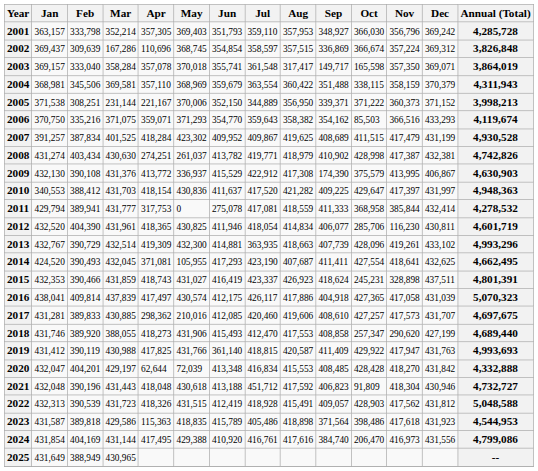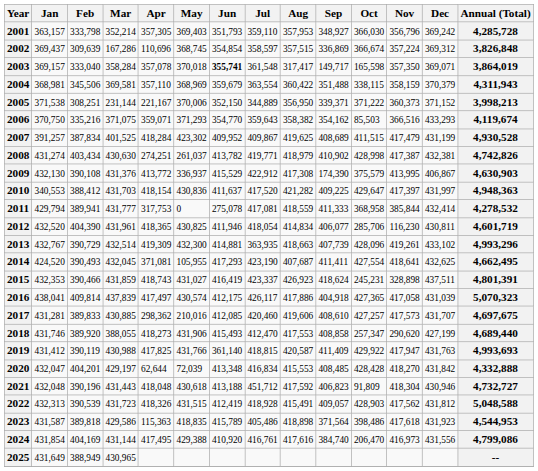(227, 67) normal -> (227, 66) bold
